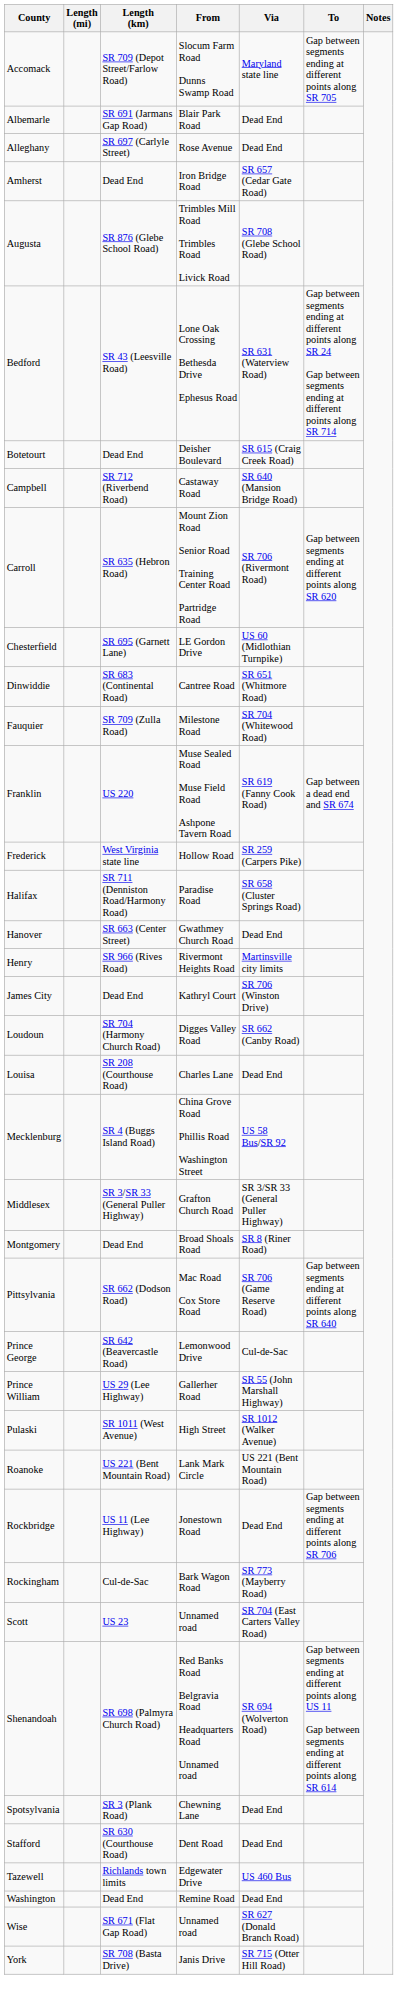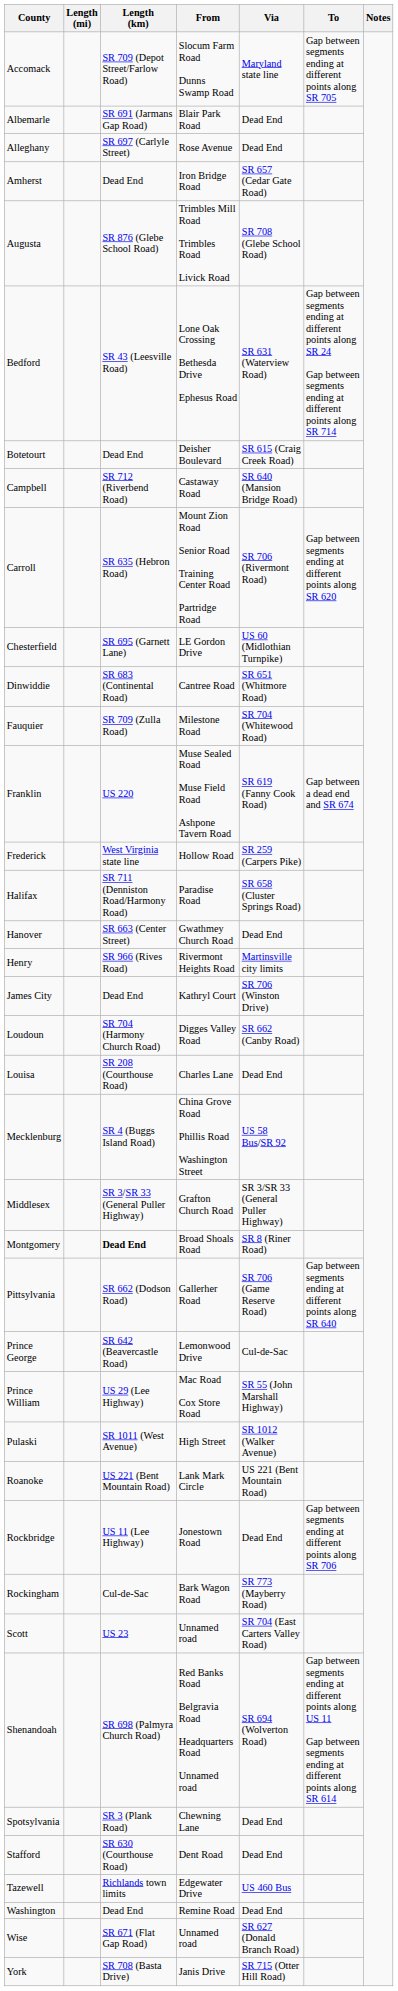(123, 1244) normal -> (124, 1244) bold
(200, 1295) Mac Road Cox Store Road -> (198, 1295) Gallerher Road
(198, 1391) Gallerher Road -> (200, 1396) Mac Road Cox Store Road
